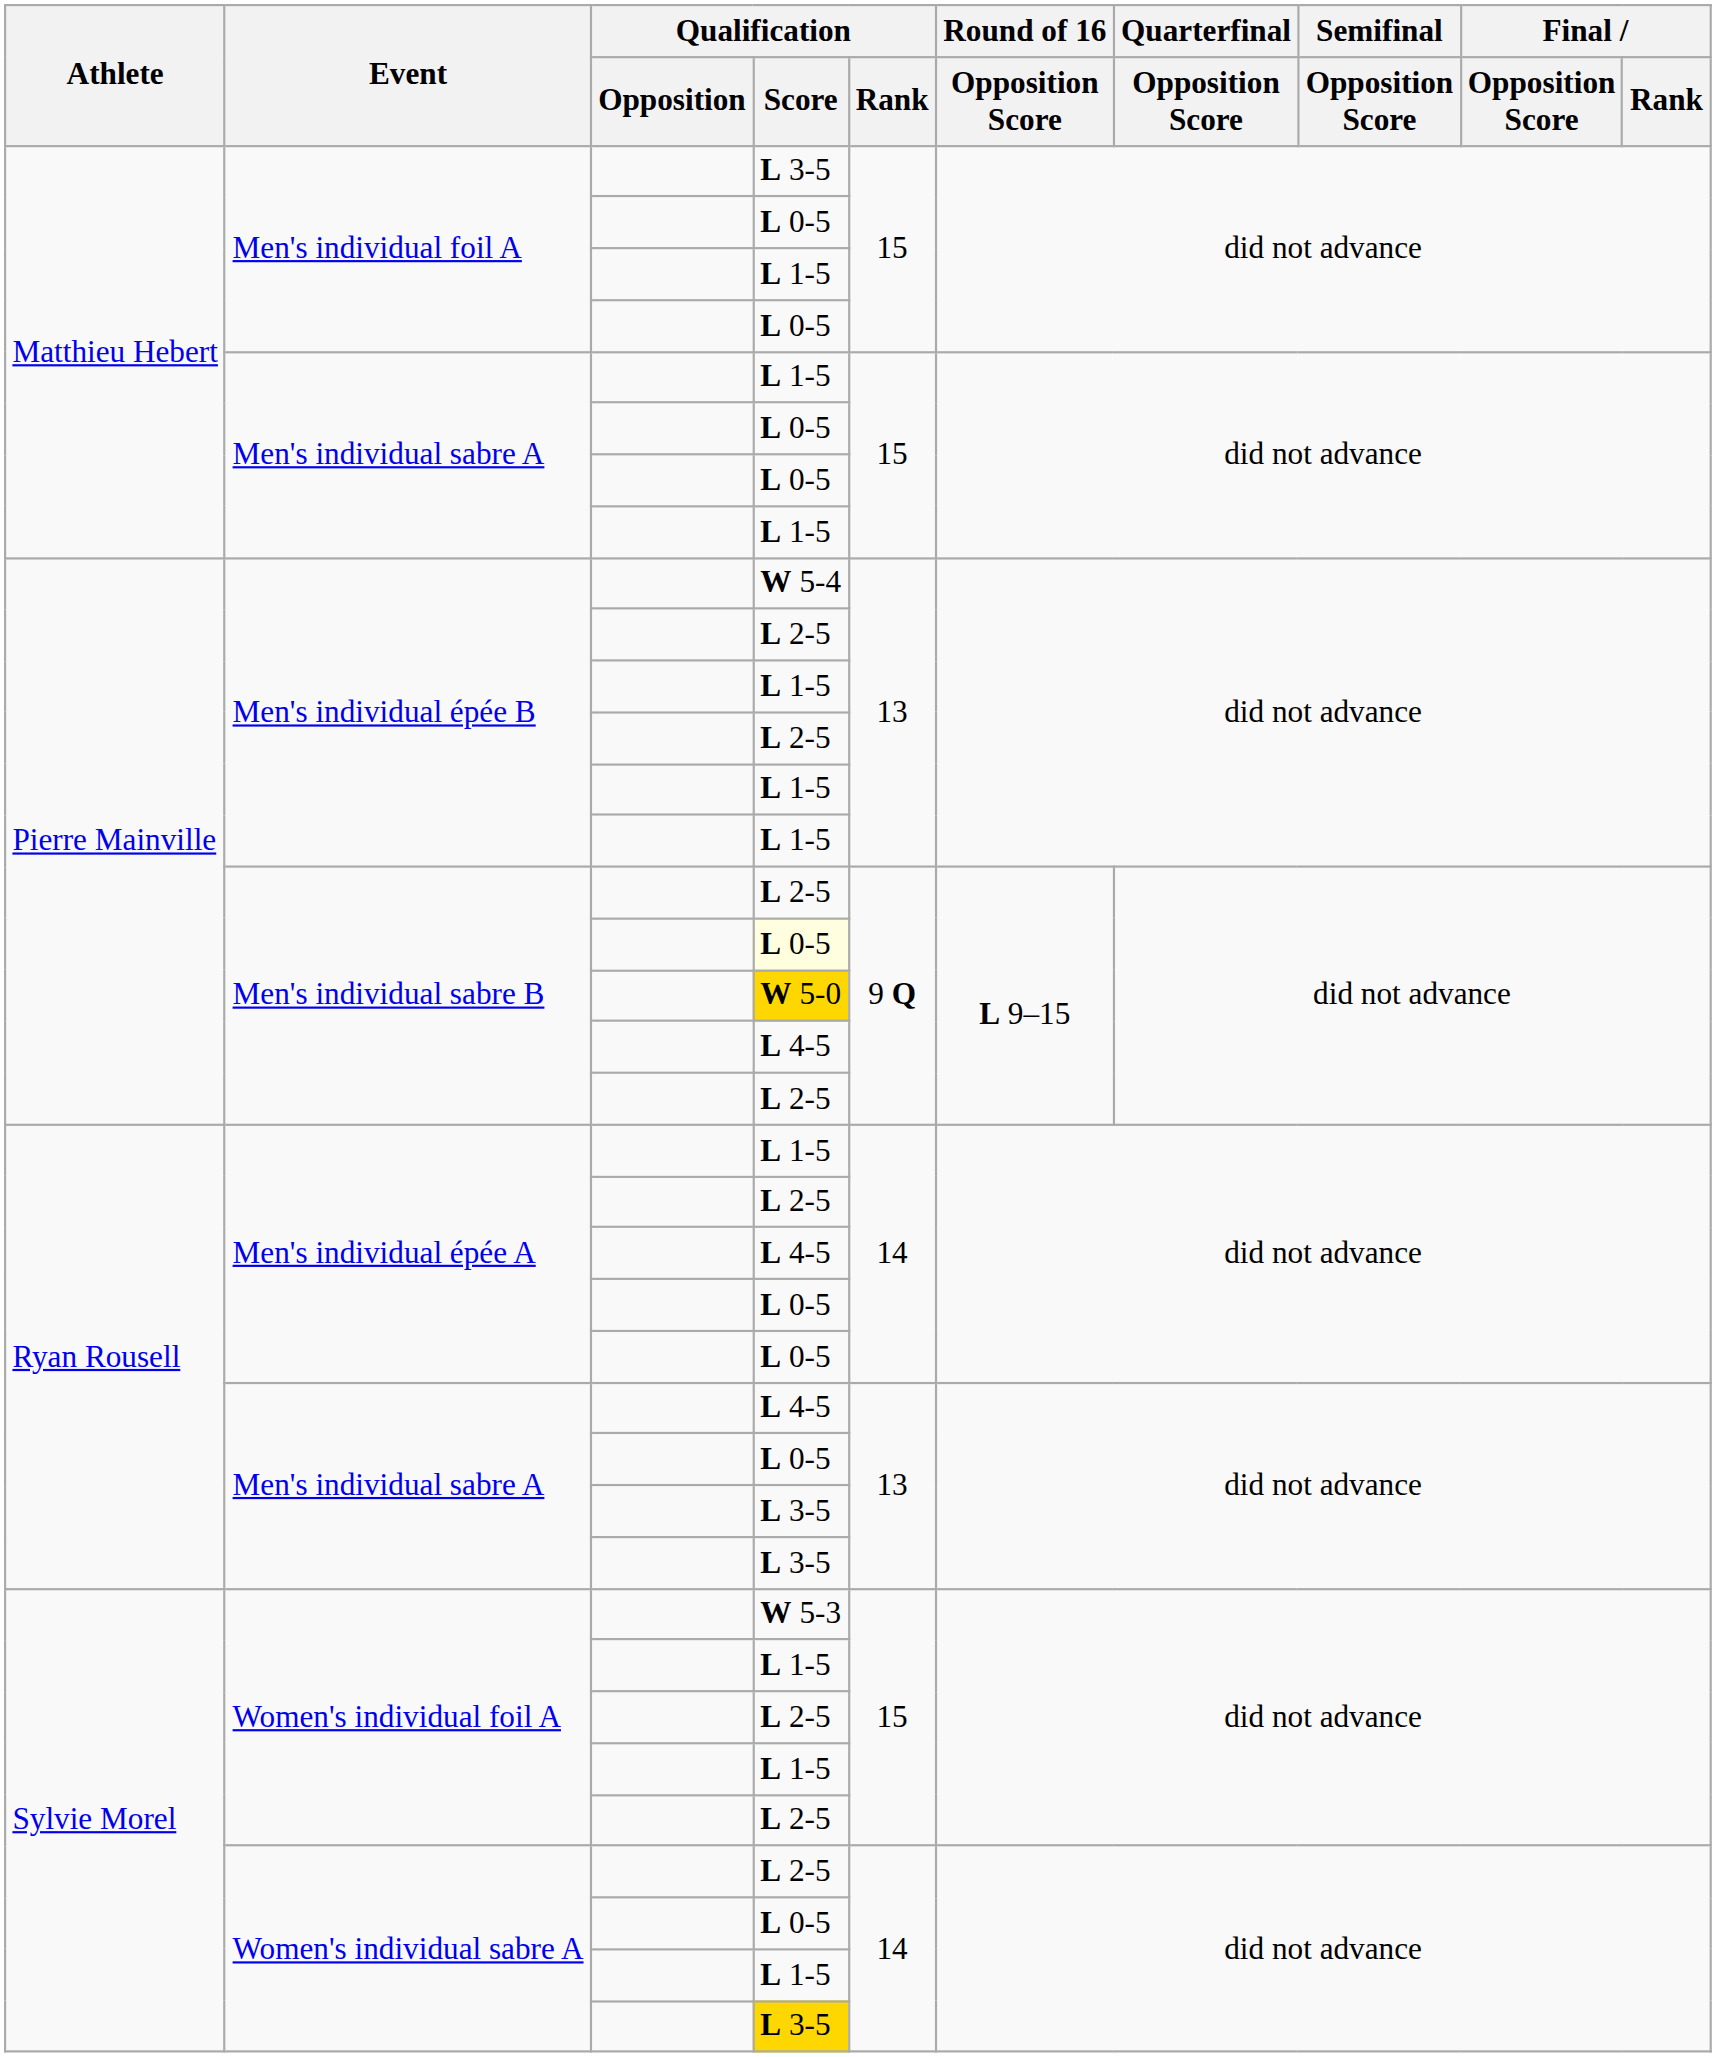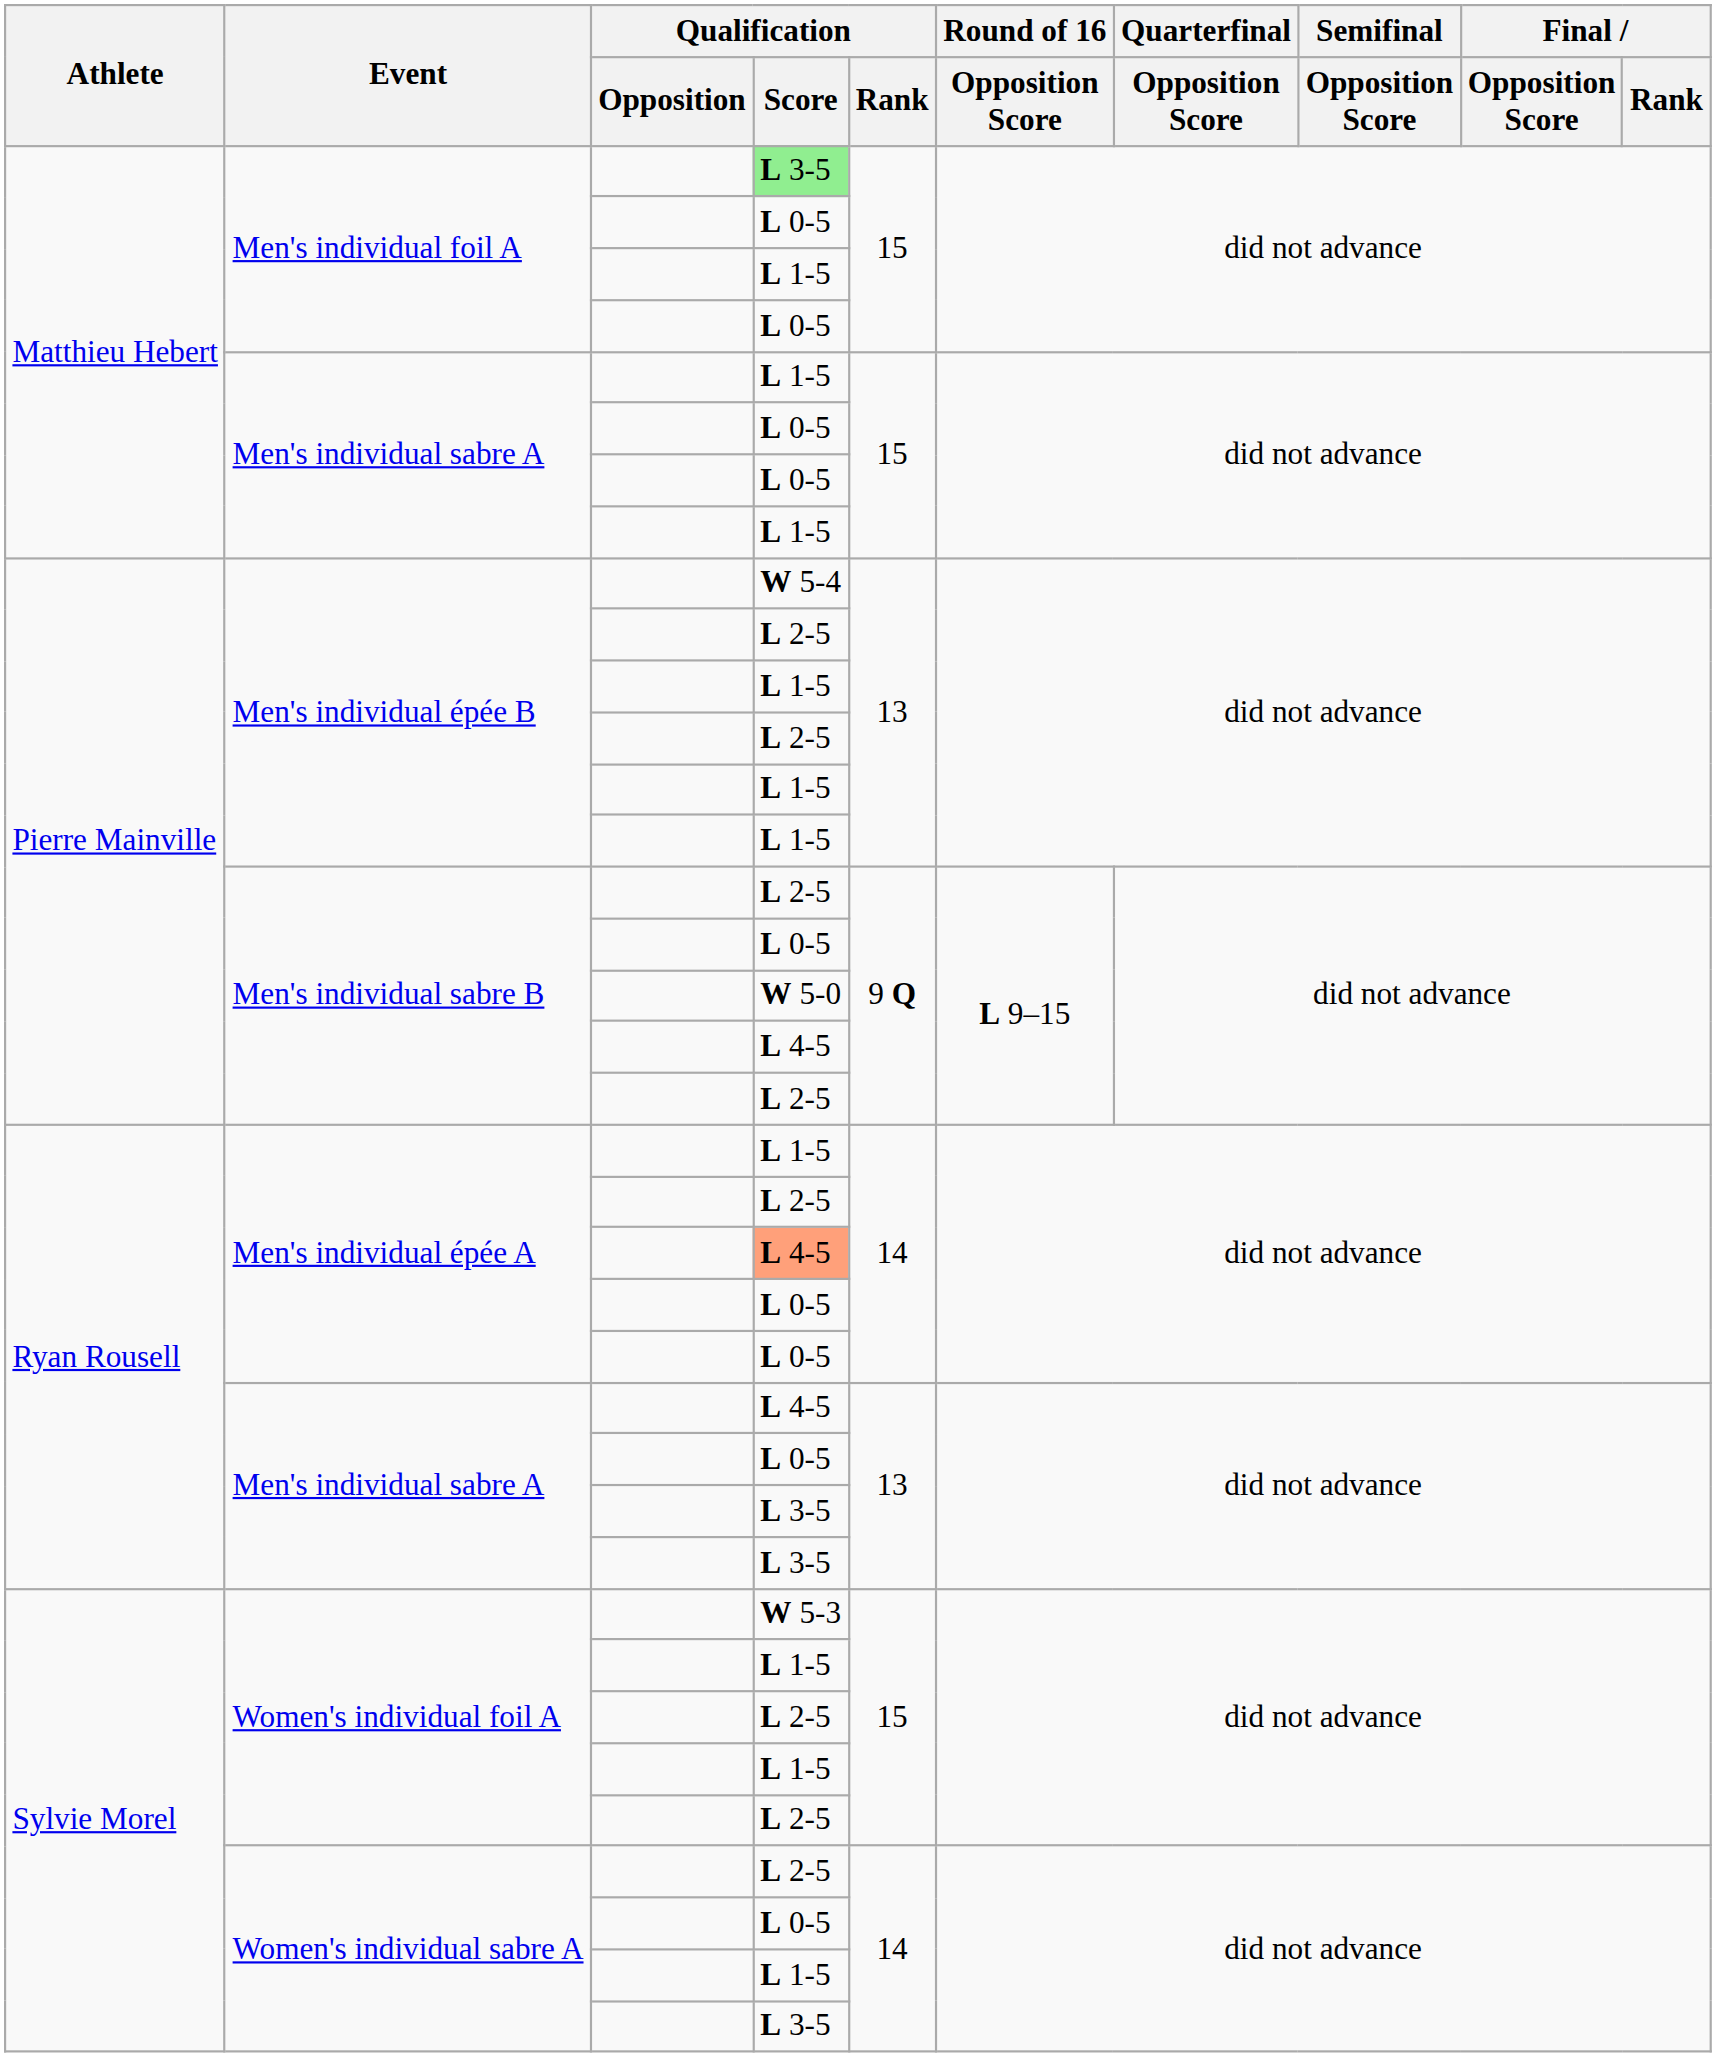(795, 170) no background -> (795, 170) lightgreen background
(795, 943) lightyellow background -> (795, 943) no background
(801, 995) gold background -> (801, 995) no background
(795, 1252) no background -> (795, 1252) lightsalmon background
(795, 2025) gold background -> (795, 2025) no background
